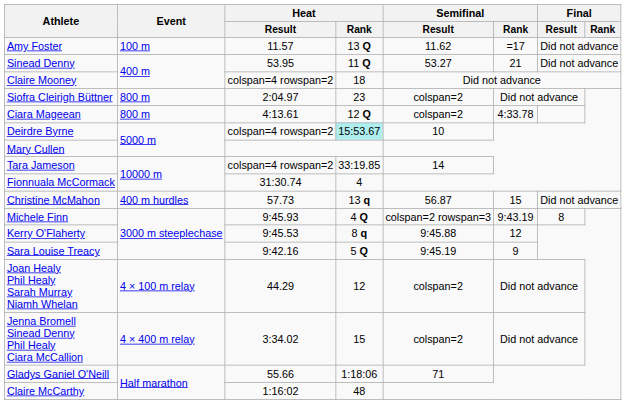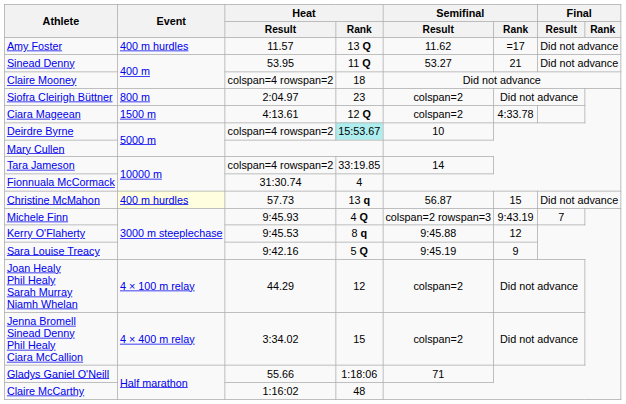(135, 46) 100 m -> (154, 46) 400 m hurdles
(135, 115) 800 m -> (138, 115) 1500 m
(154, 200) no background -> (154, 200) lightyellow background
(561, 217) 8 -> (561, 217) 7
